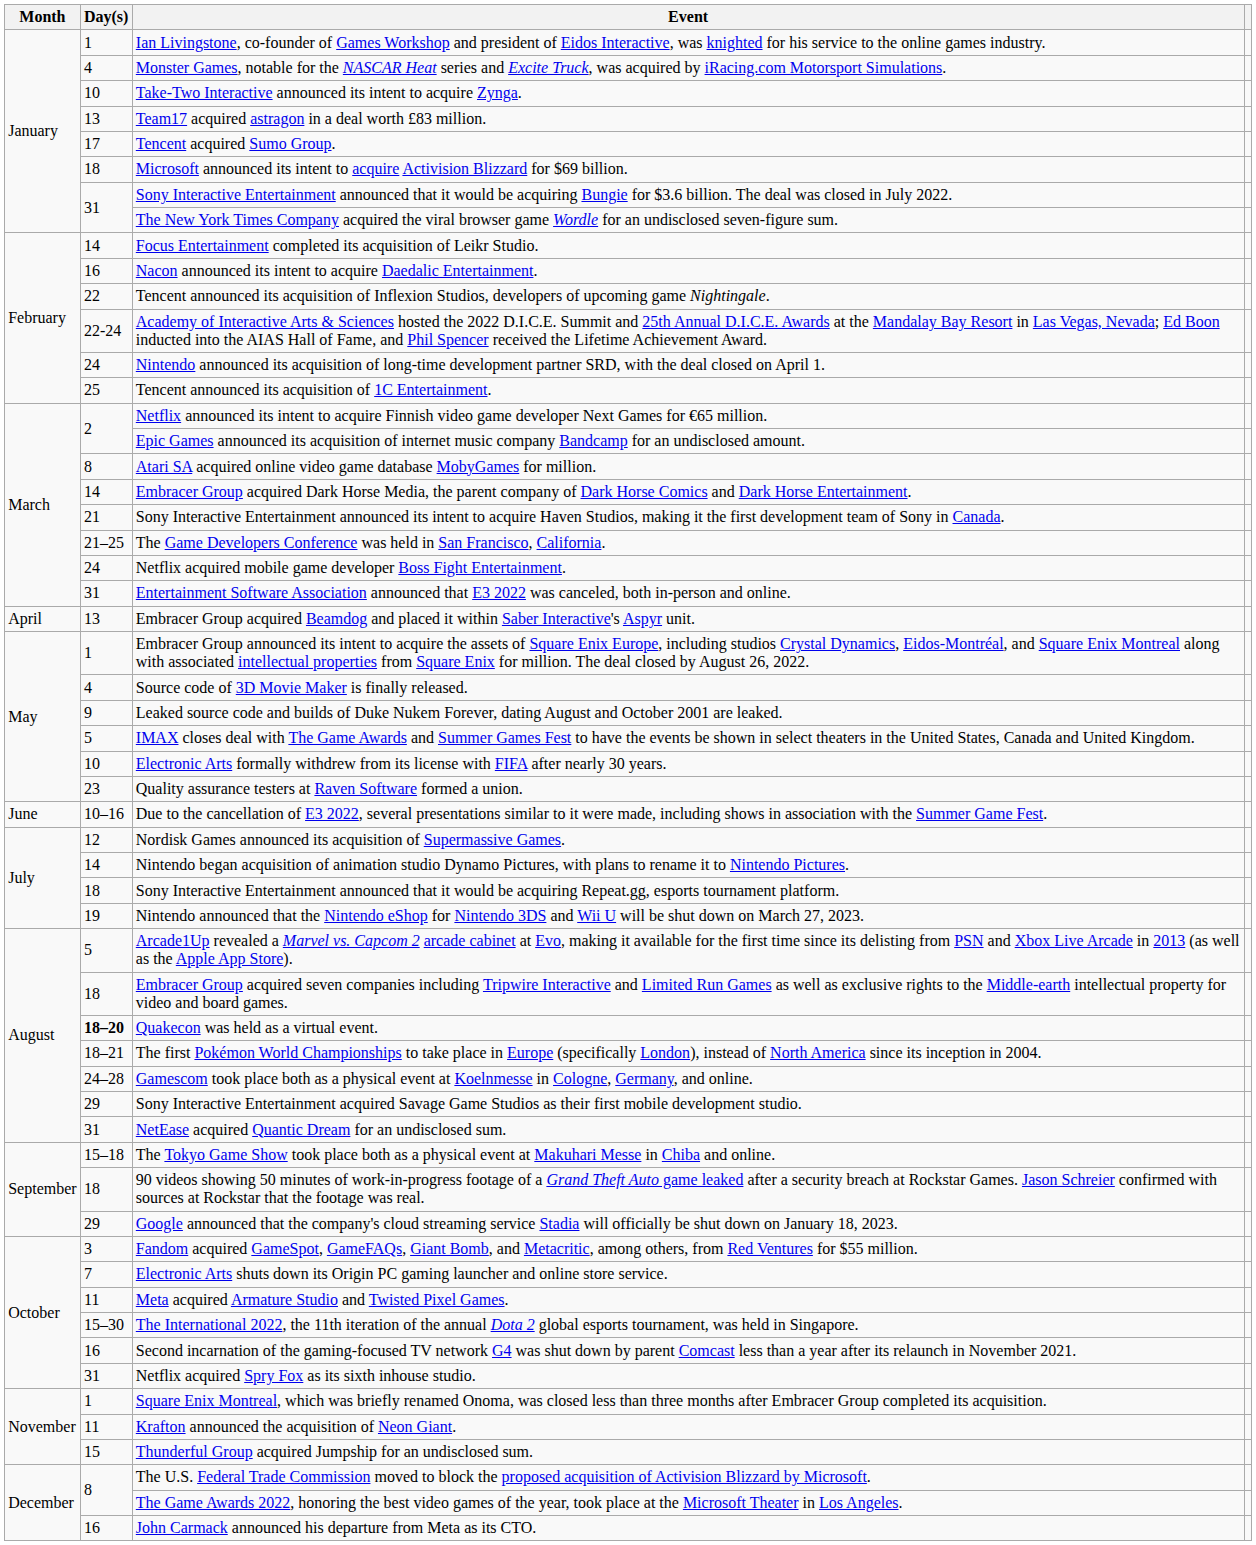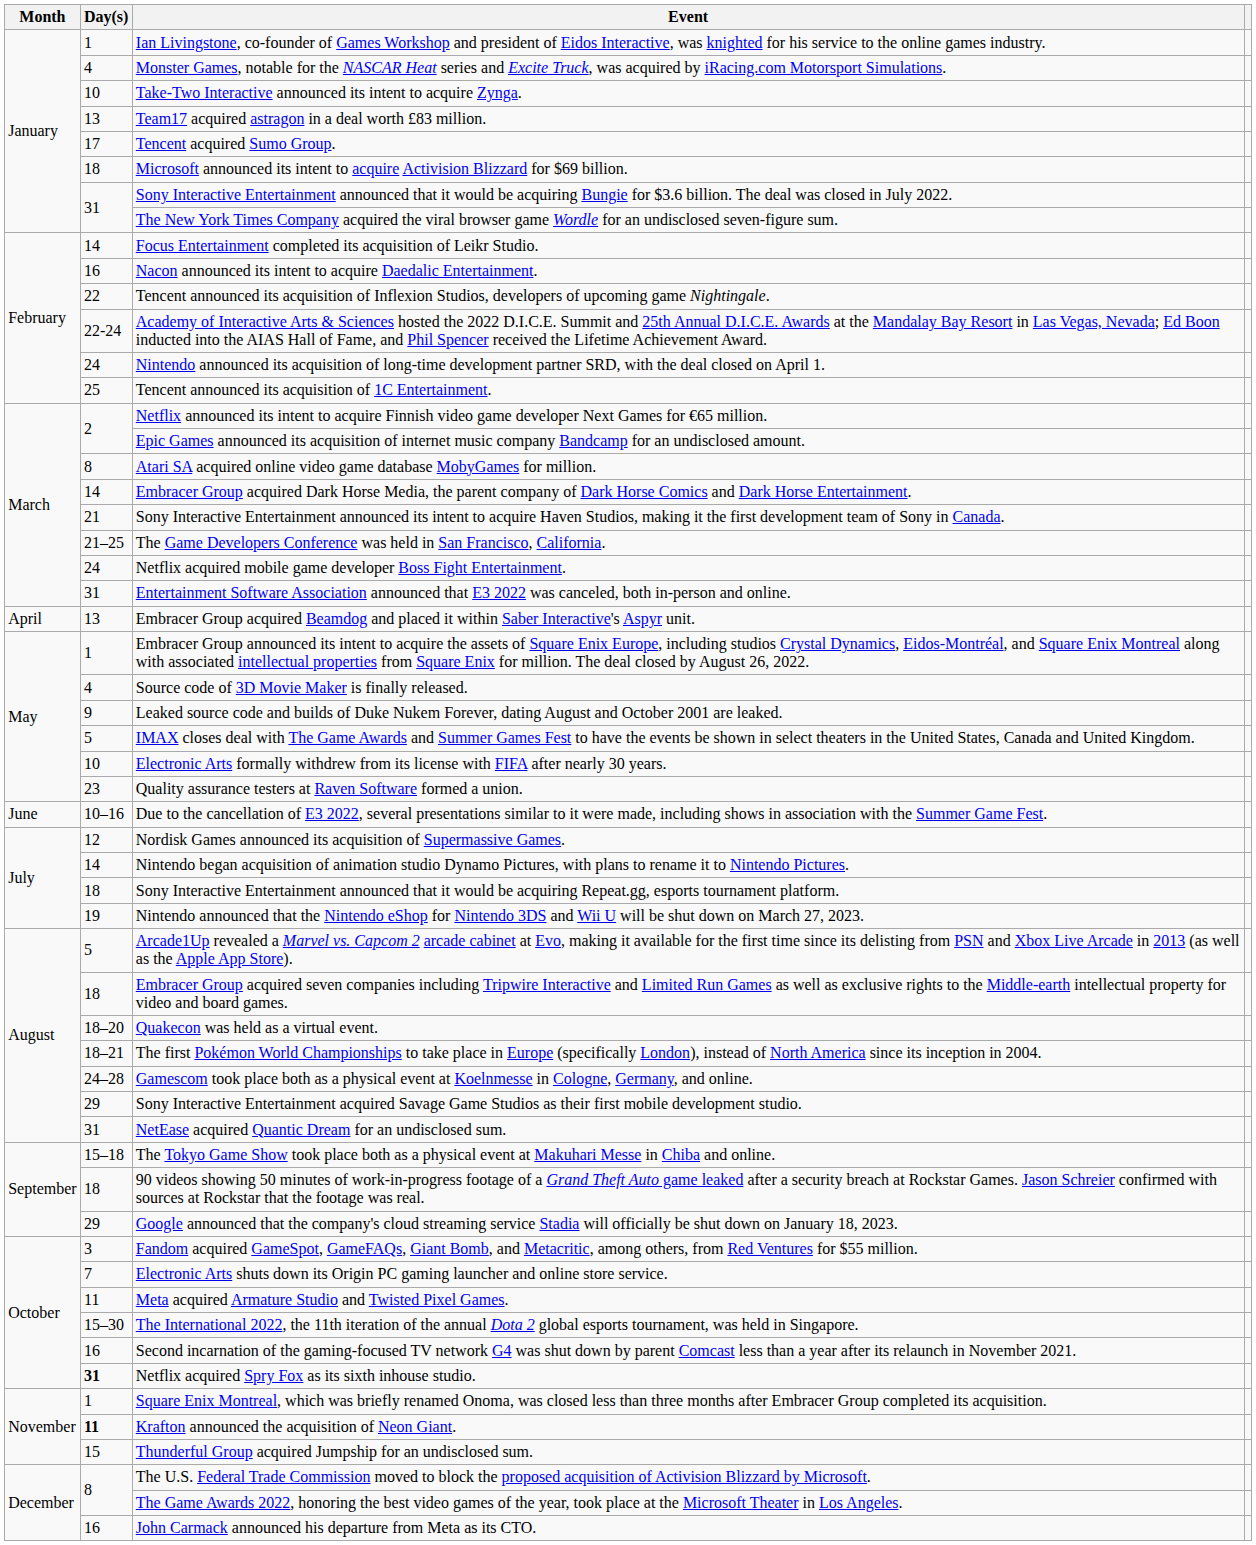(104, 1028) bold -> (104, 1028) normal
(92, 1375) normal -> (92, 1375) bold
(92, 1426) normal -> (92, 1426) bold
